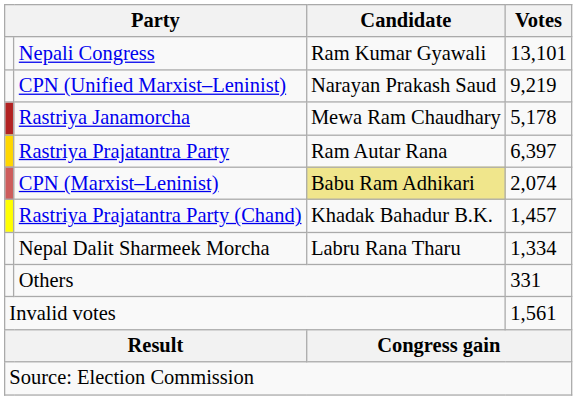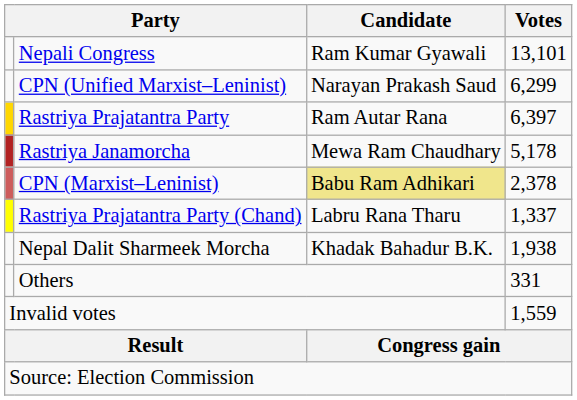(533, 85) 9,219 -> (533, 85) 6,299
rows swapped: (124, 150) <-> (104, 118)
(533, 183) 2,074 -> (533, 183) 2,378
(402, 215) Khadak Bahadur B.K. -> (386, 215) Labru Rana Tharu
(533, 215) 1,457 -> (533, 215) 1,337
(386, 248) Labru Rana Tharu -> (402, 248) Khadak Bahadur B.K.
(533, 248) 1,334 -> (533, 248) 1,938
(533, 313) 1,561 -> (533, 313) 1,559
